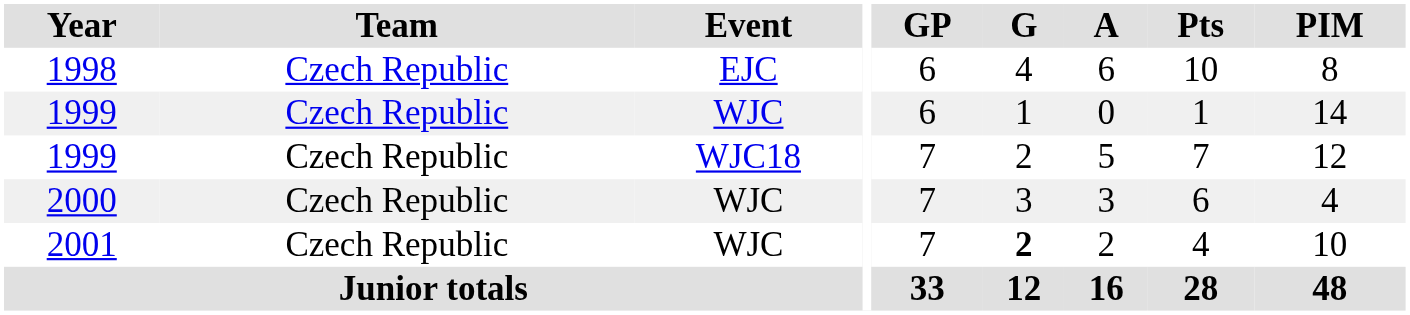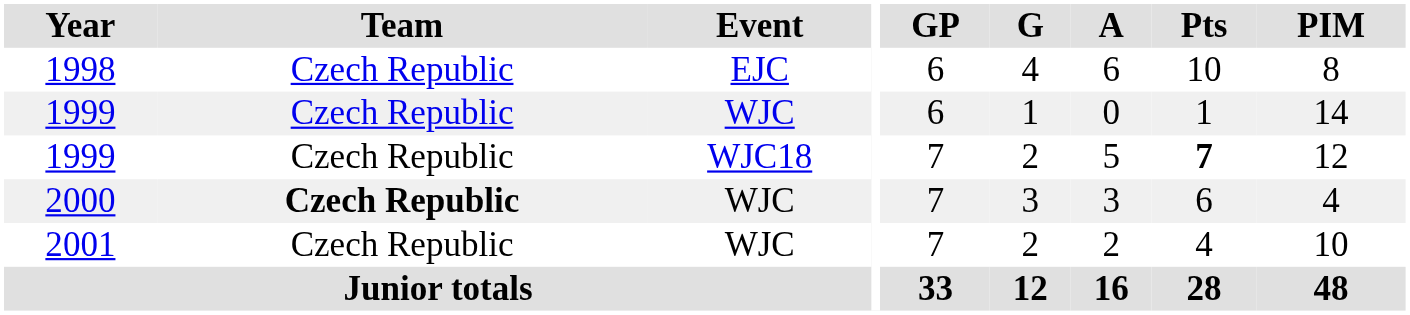(1201, 156) normal -> (1204, 156) bold
(397, 200) normal -> (402, 200) bold
(1024, 244) bold -> (1030, 244) normal
